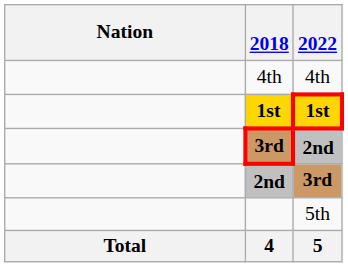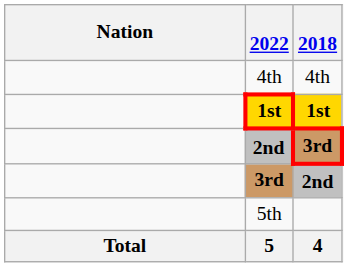columns swapped: (269, 44) <-> (318, 44)
